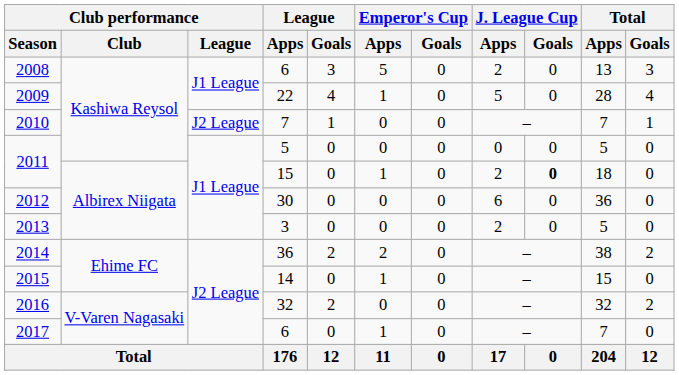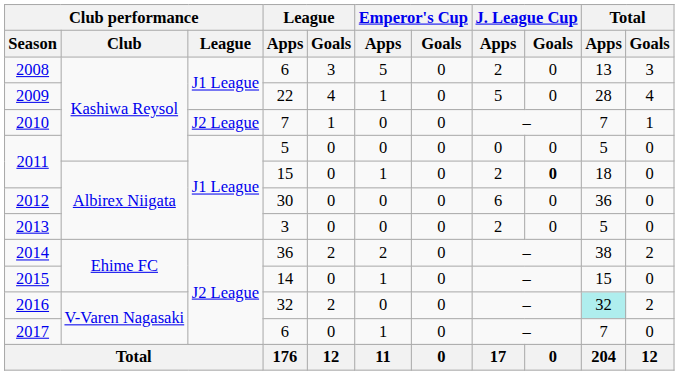(604, 305) no background -> (604, 305) paleturquoise background
